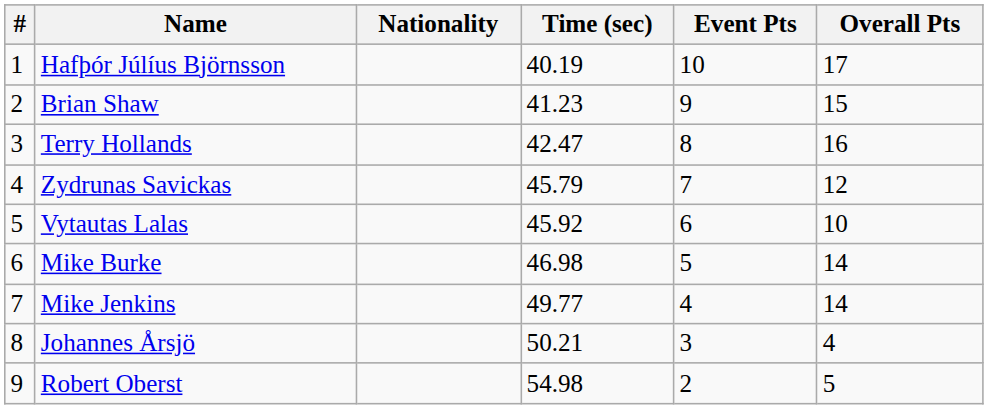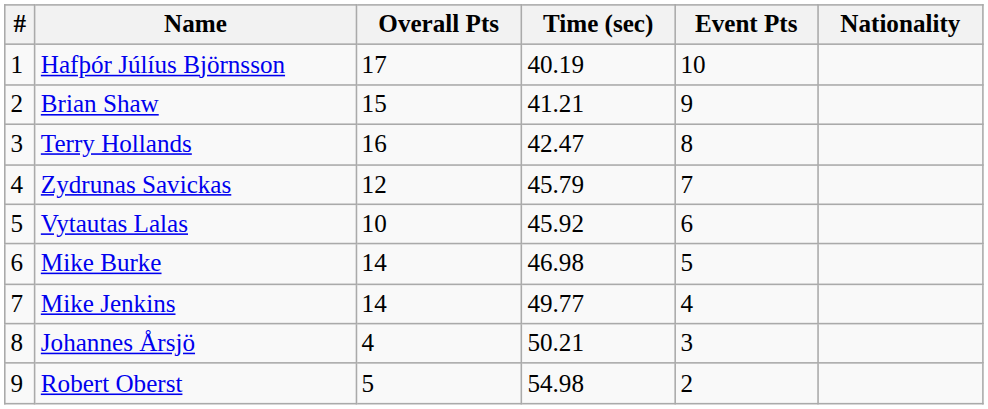columns swapped: (438, 24) <-> (900, 24)
(555, 104) 41.23 -> (556, 104) 41.21
